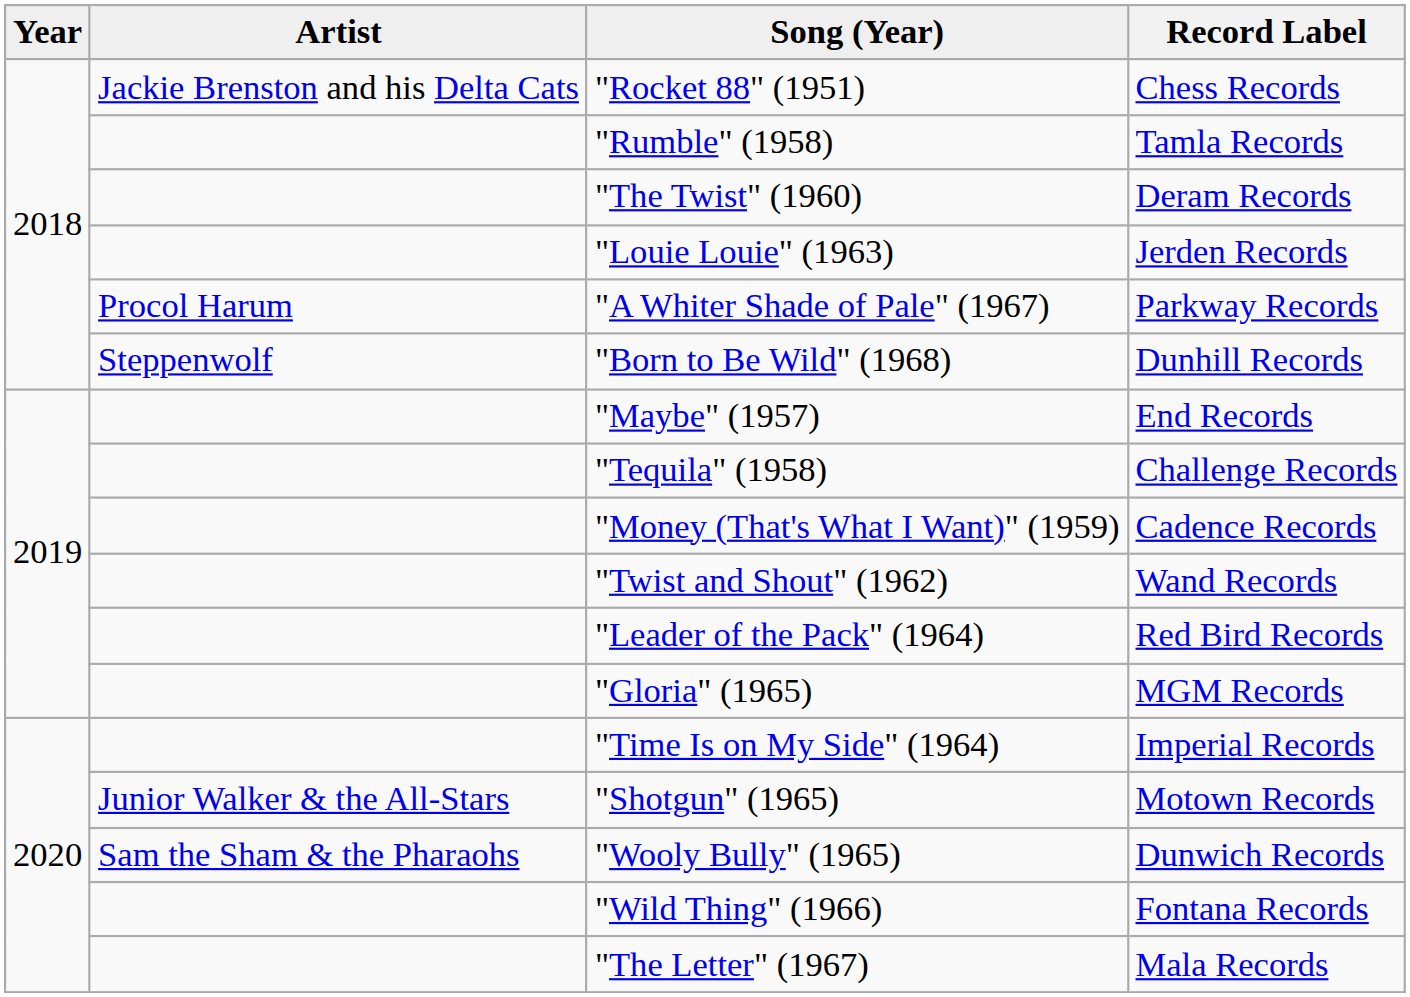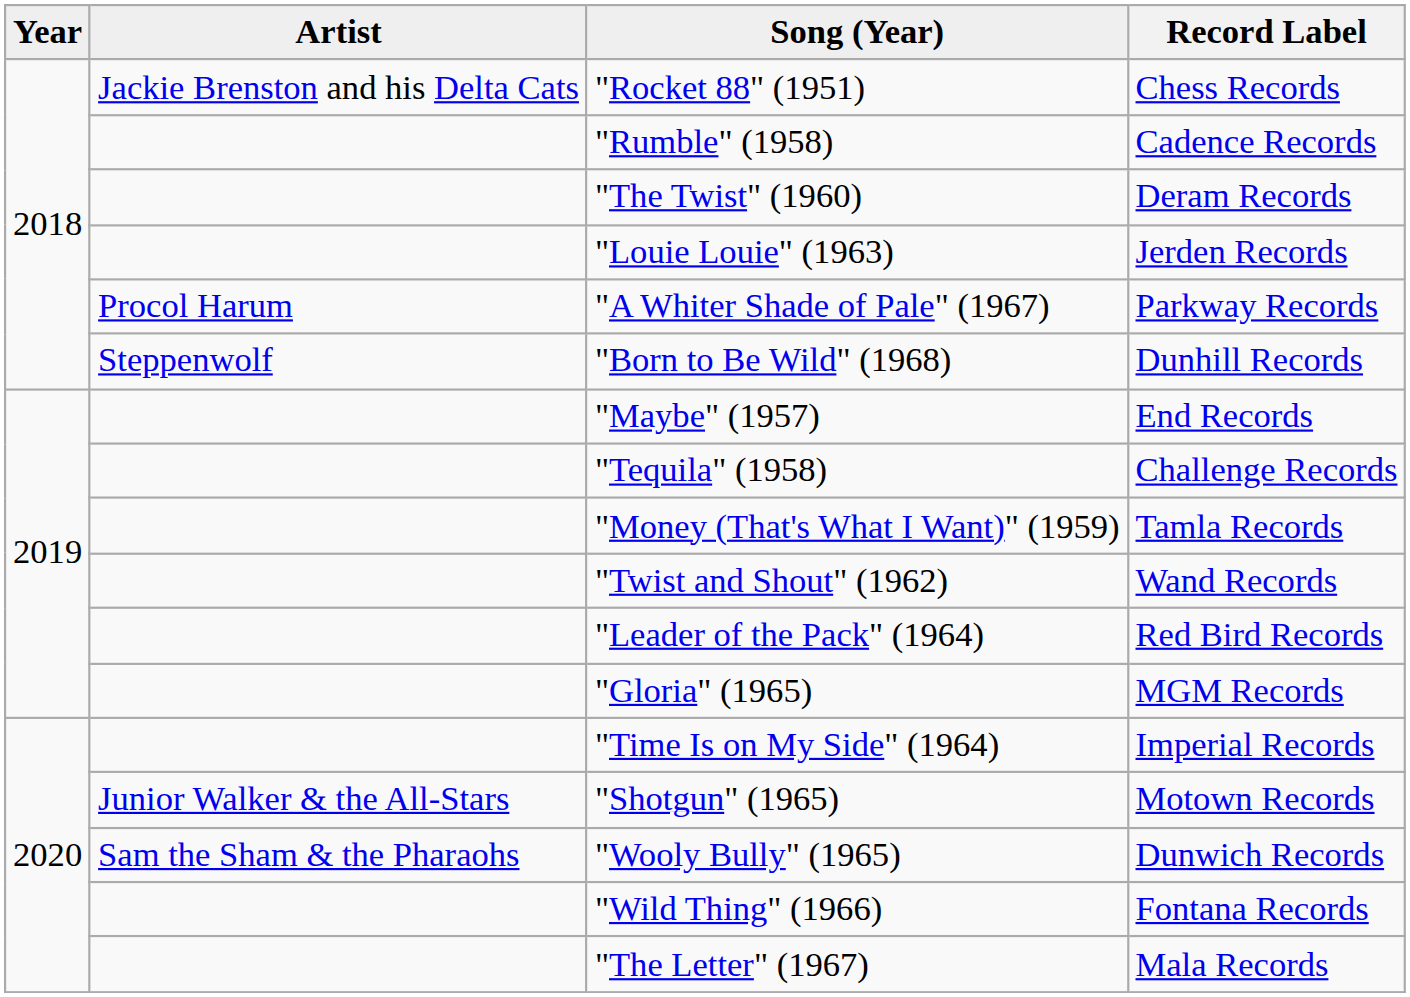(1239, 141) Tamla Records -> (1256, 141) Cadence Records
(1256, 525) Cadence Records -> (1239, 525) Tamla Records
